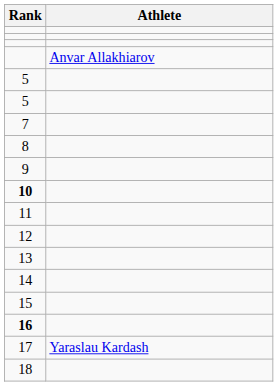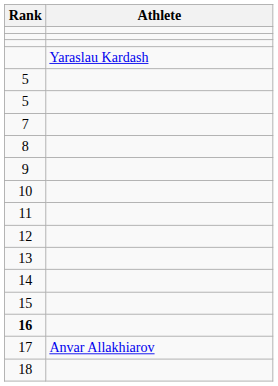(102, 57) Anvar Allakhiarov -> (99, 57) Yaraslau Kardash
(25, 191) bold -> (25, 191) normal
(99, 347) Yaraslau Kardash -> (102, 347) Anvar Allakhiarov
